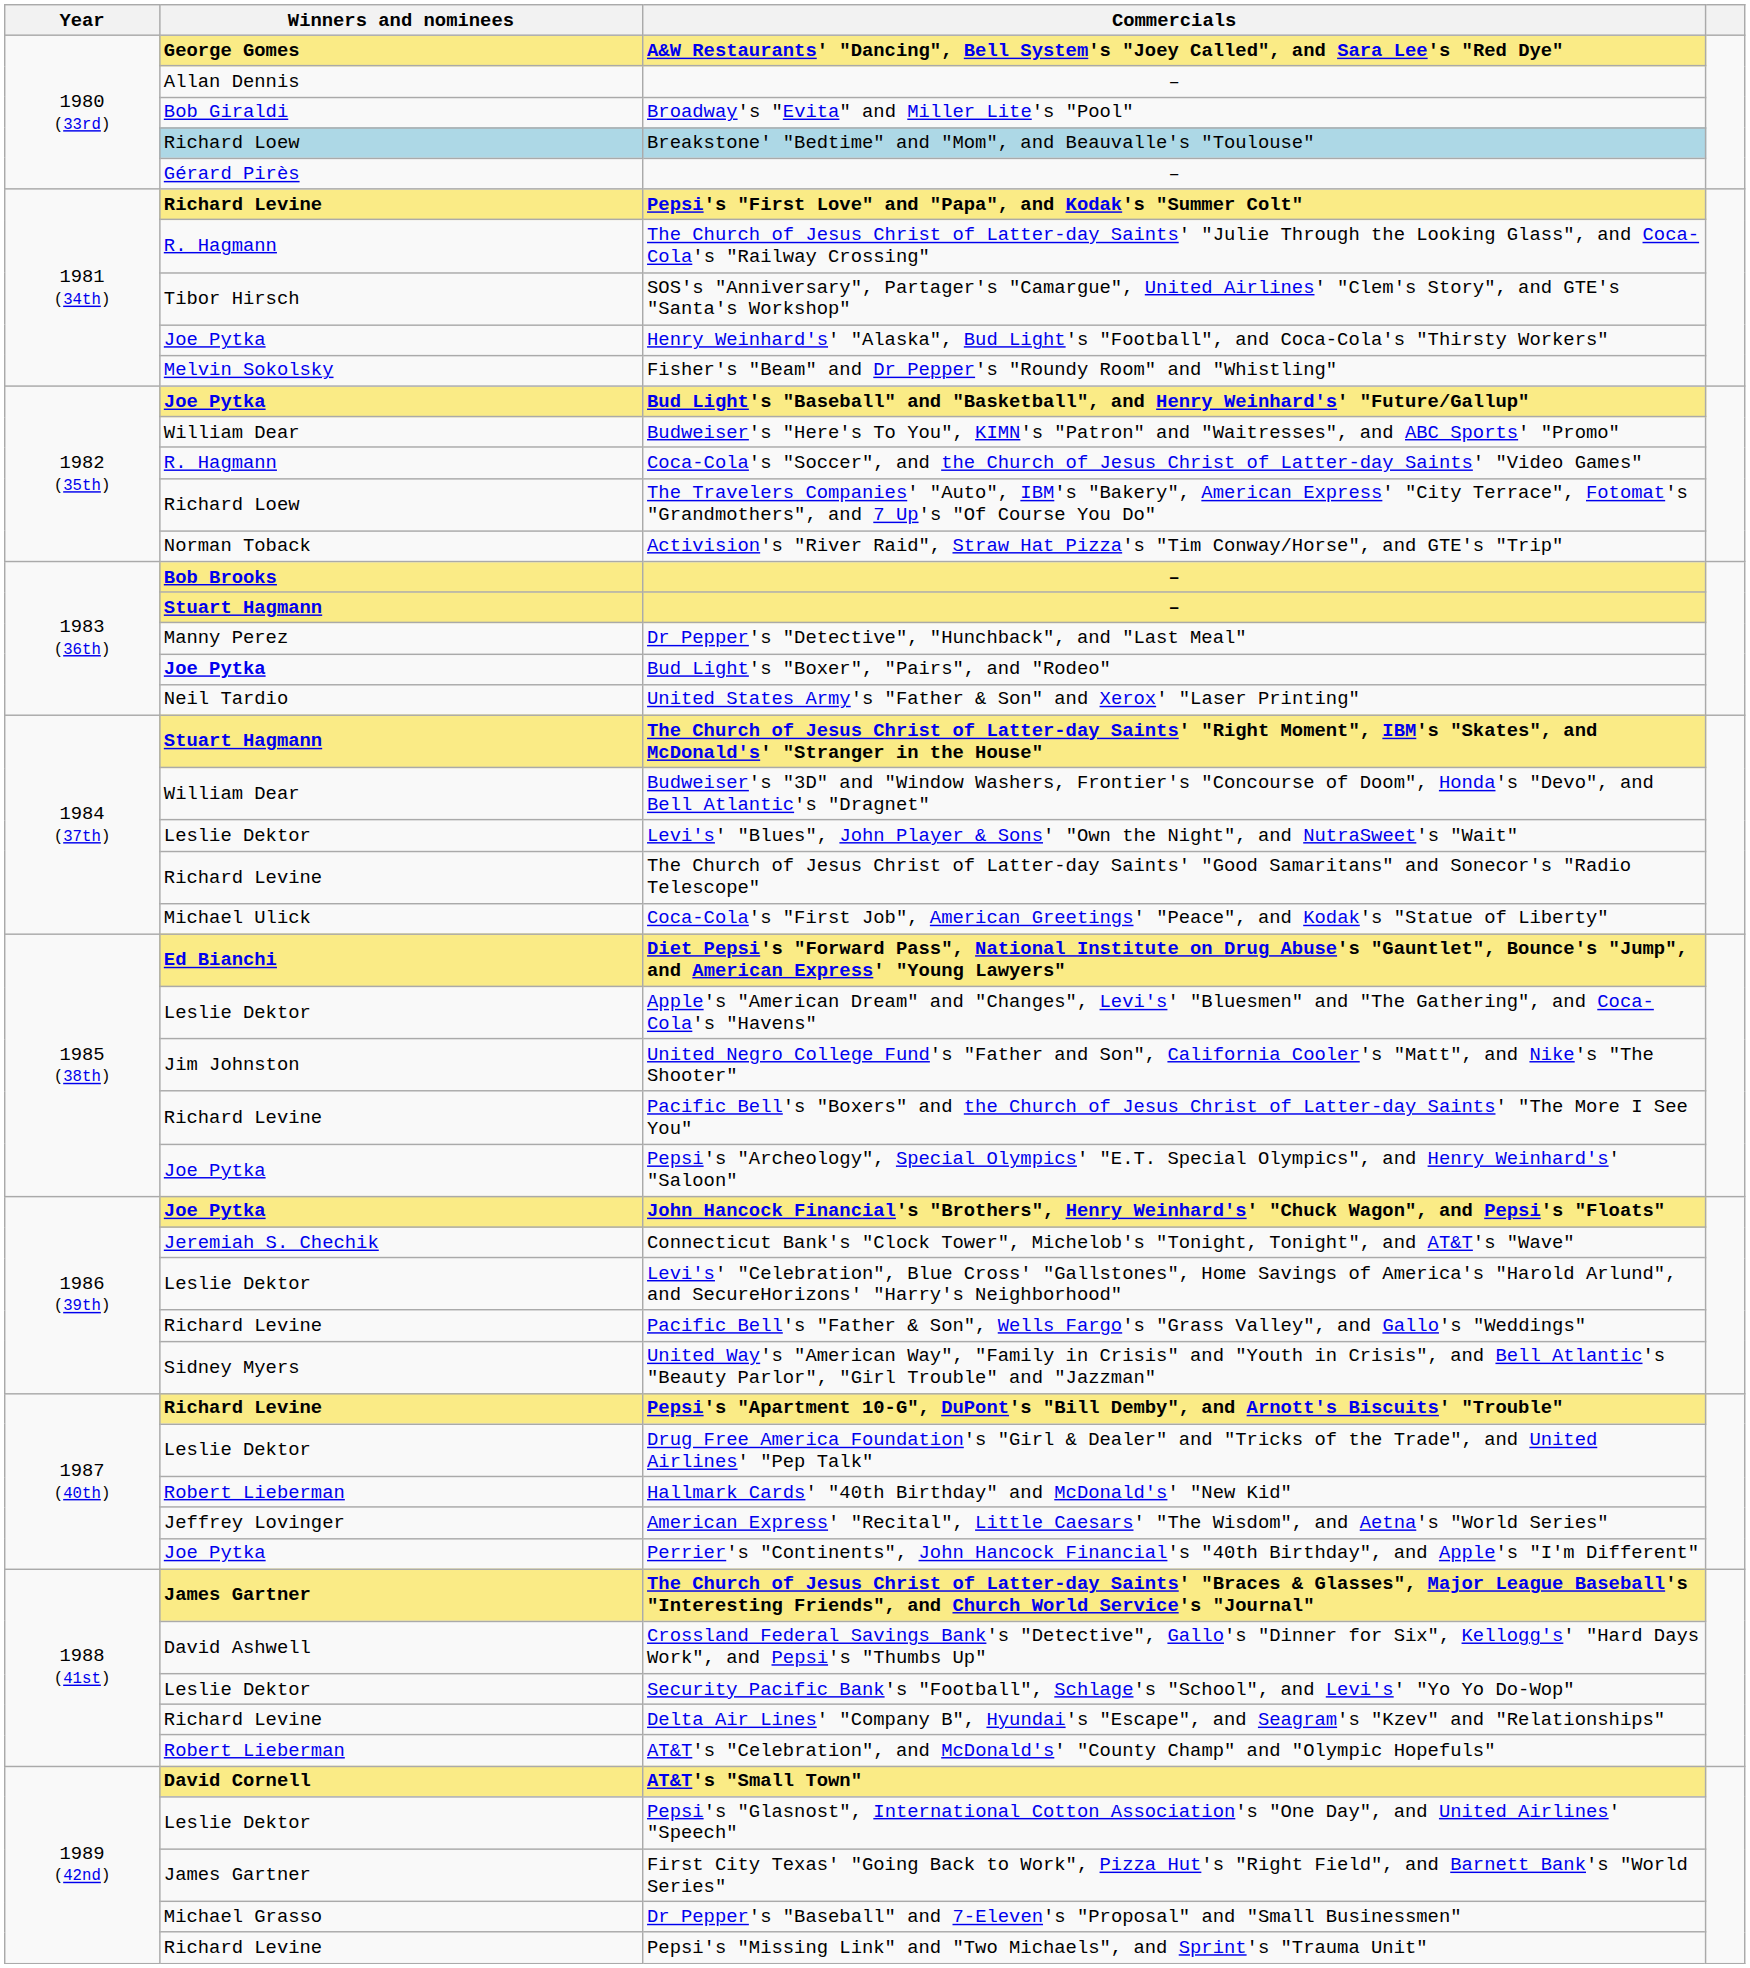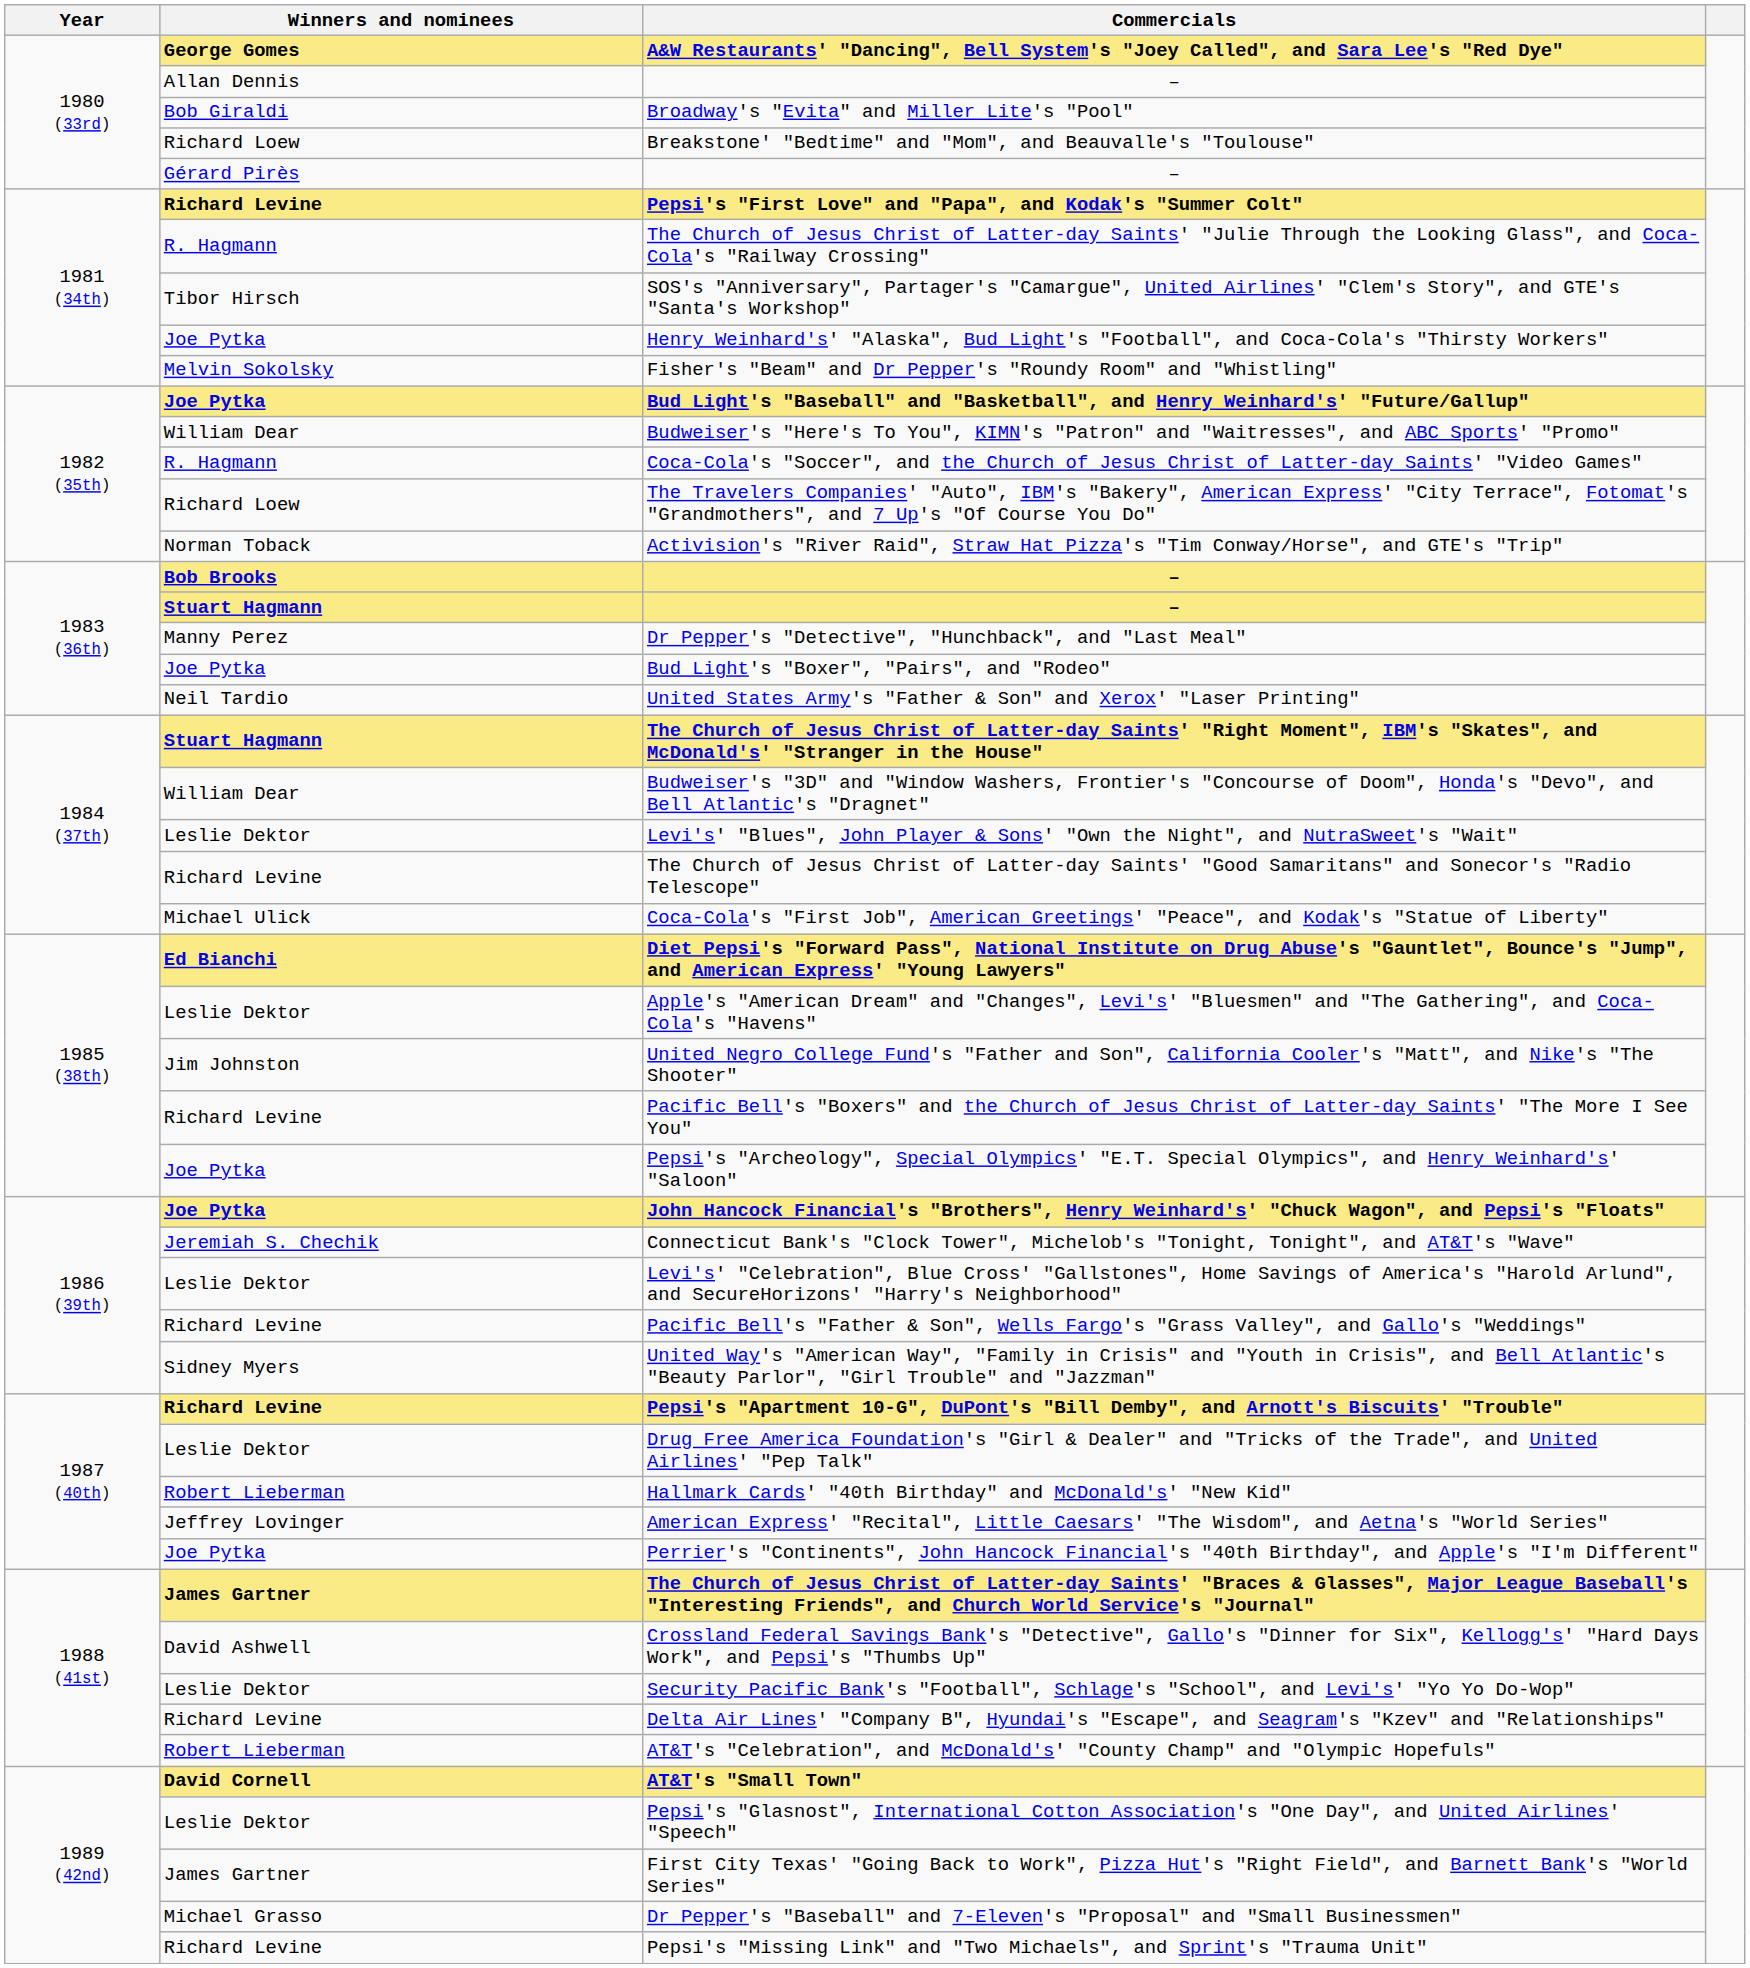(232, 143) lightblue background -> (232, 143) no background
(981, 143) lightblue background -> (981, 143) no background
(215, 669) bold -> (215, 669) normal
